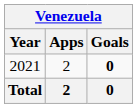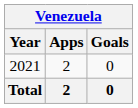(110, 66) bold -> (110, 66) normal
